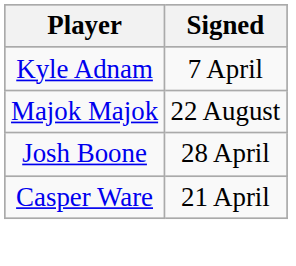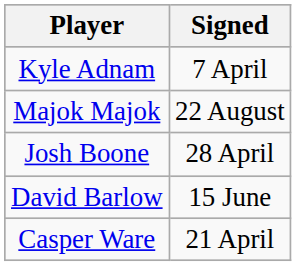+ row: (87, 196)
